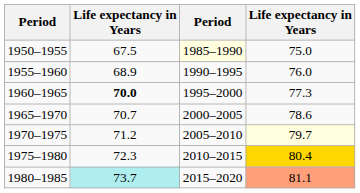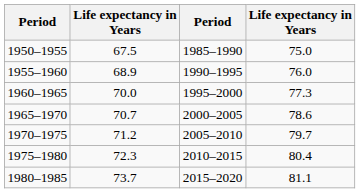(213, 51) lightyellow background -> (213, 51) no background
(125, 93) bold -> (125, 93) normal
(300, 135) lightyellow background -> (300, 135) no background
(300, 156) gold background -> (300, 156) no background
(125, 177) paleturquoise background -> (125, 177) no background
(300, 177) lightsalmon background -> (300, 177) no background
